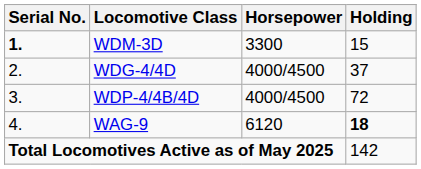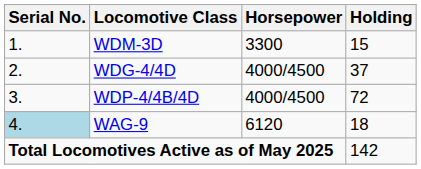(15, 44) bold -> (15, 44) normal
(15, 124) no background -> (15, 124) lightblue background
(359, 124) bold -> (359, 124) normal
